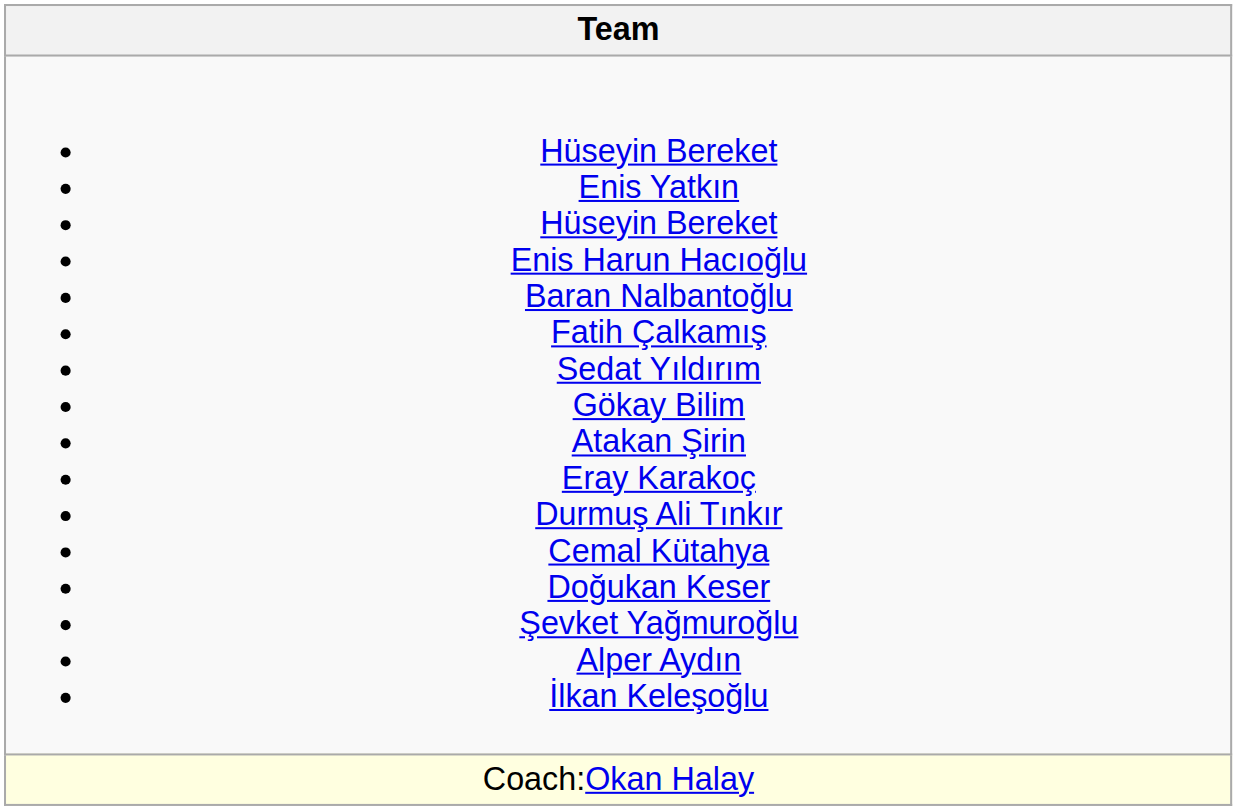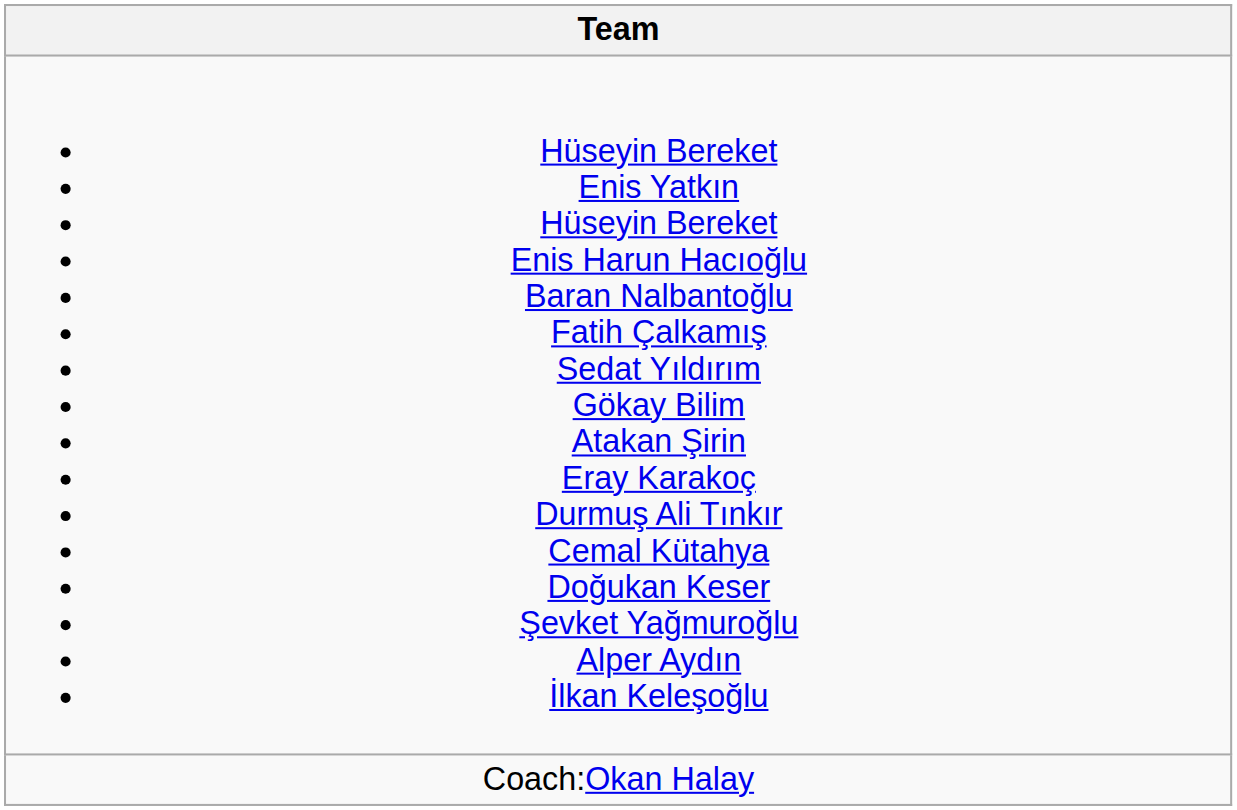(618, 779) lightyellow background -> (618, 779) no background
